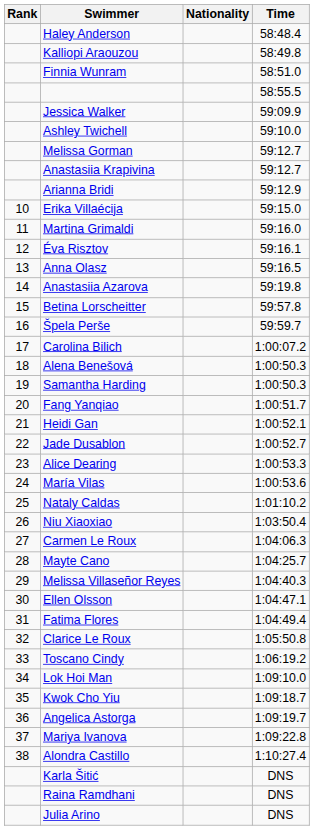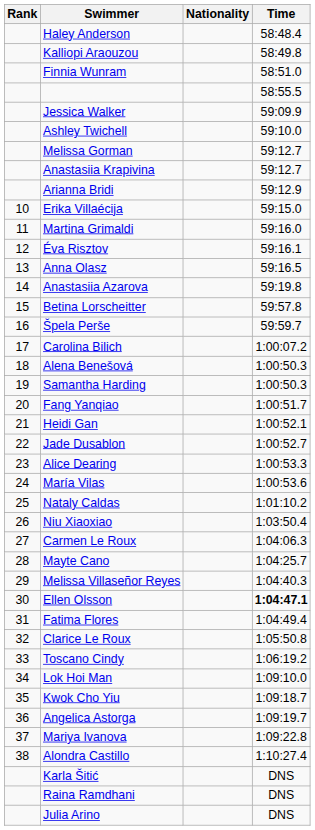(280, 600) normal -> (281, 600) bold
